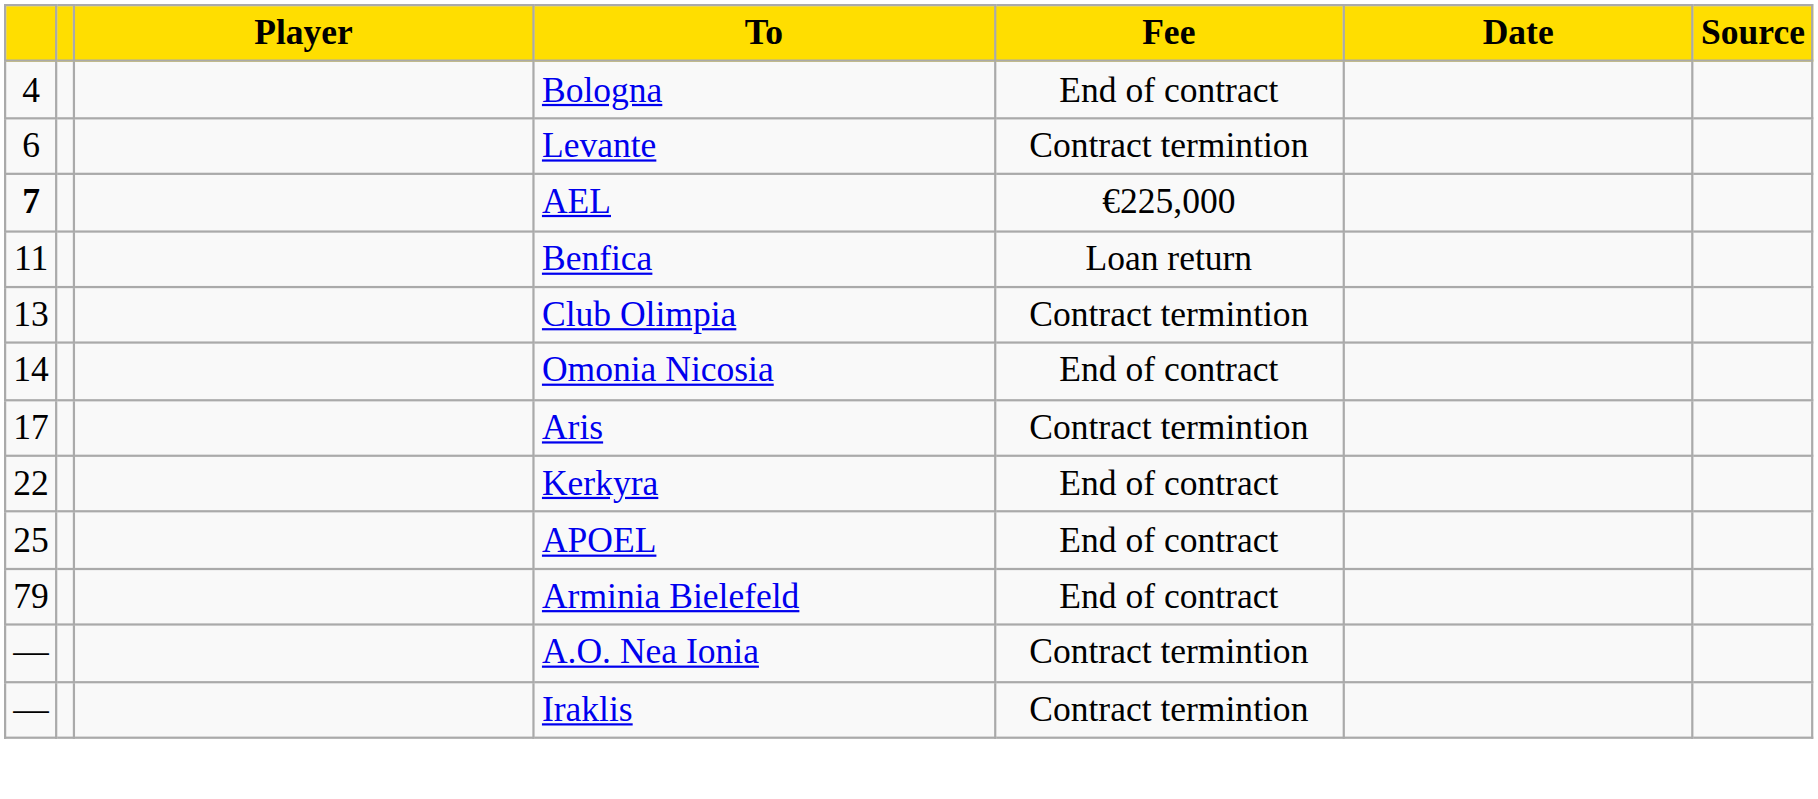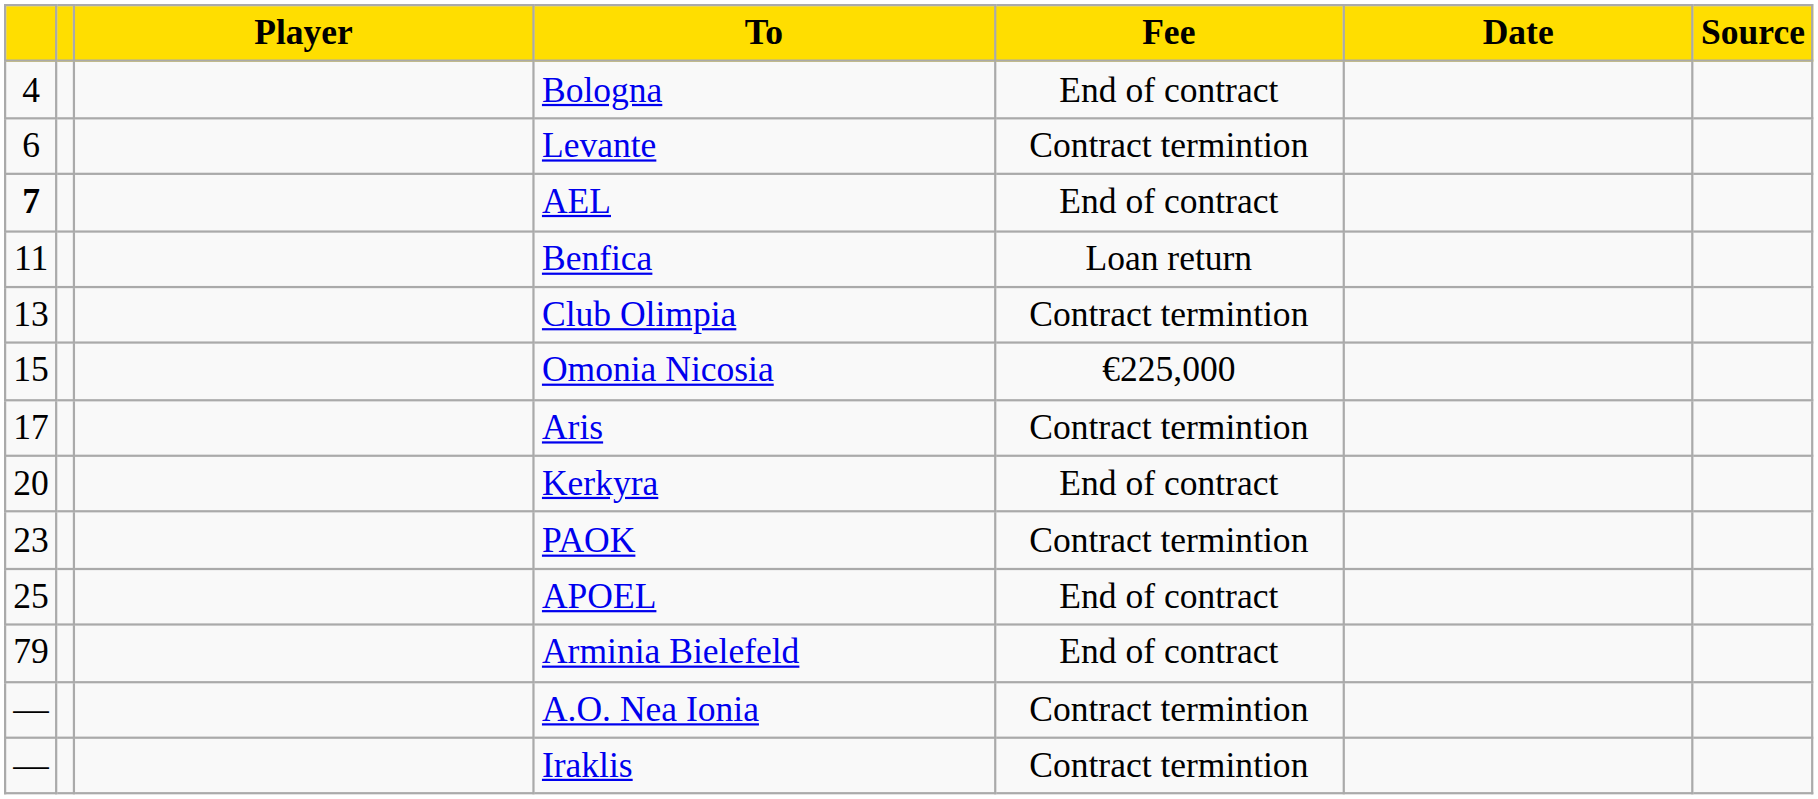(1169, 201) €225,000 -> (1169, 201) End of contract
(31, 370) 14 -> (31, 370) 15
(1169, 370) End of contract -> (1169, 370) €225,000
(31, 483) 22 -> (31, 483) 20
+ row: (589, 539)
